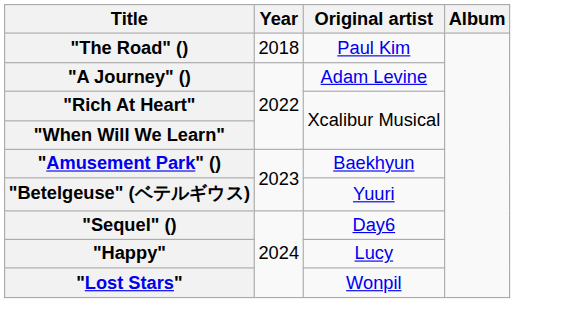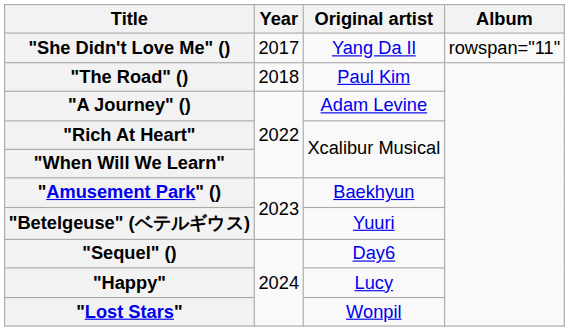+ row: (129, 47)
